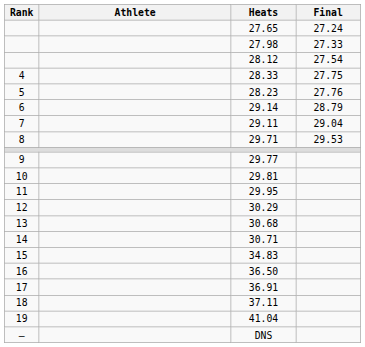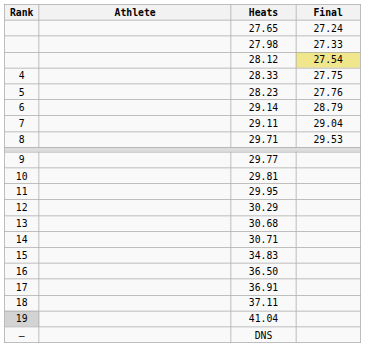(328, 60) no background -> (328, 60) khaki background
(22, 319) no background -> (22, 319) lightgrey background
